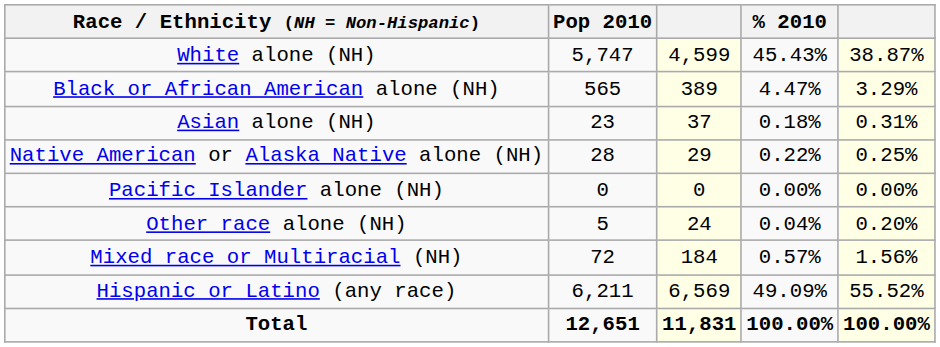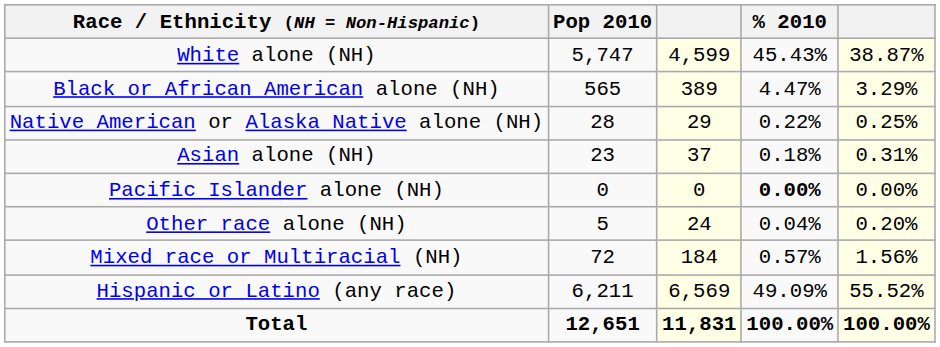rows swapped: (276, 156) <-> (276, 123)
(790, 190) normal -> (790, 190) bold
